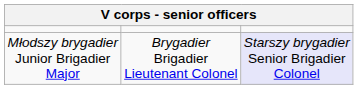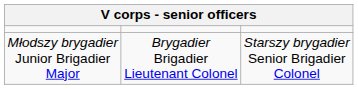(297, 58) lavender background -> (297, 58) no background
